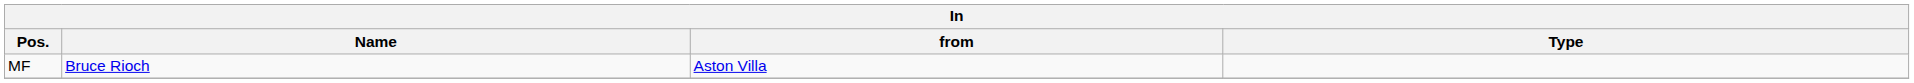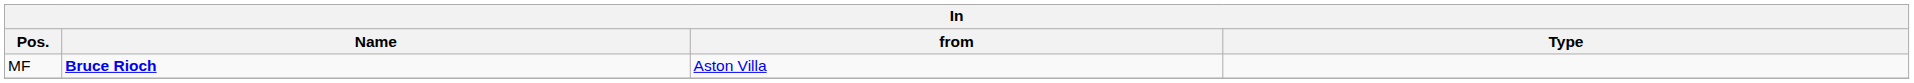(107, 66) normal -> (111, 66) bold
